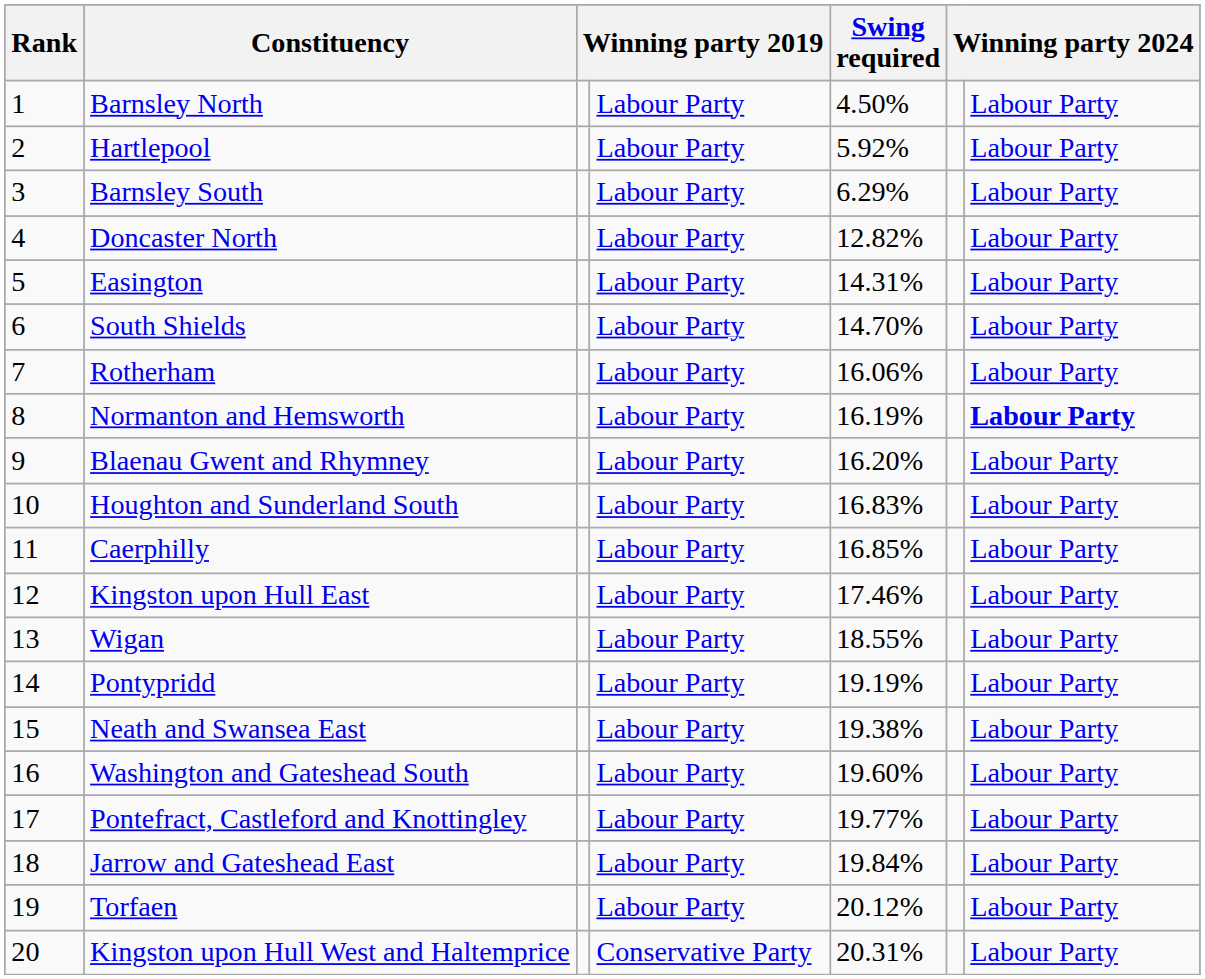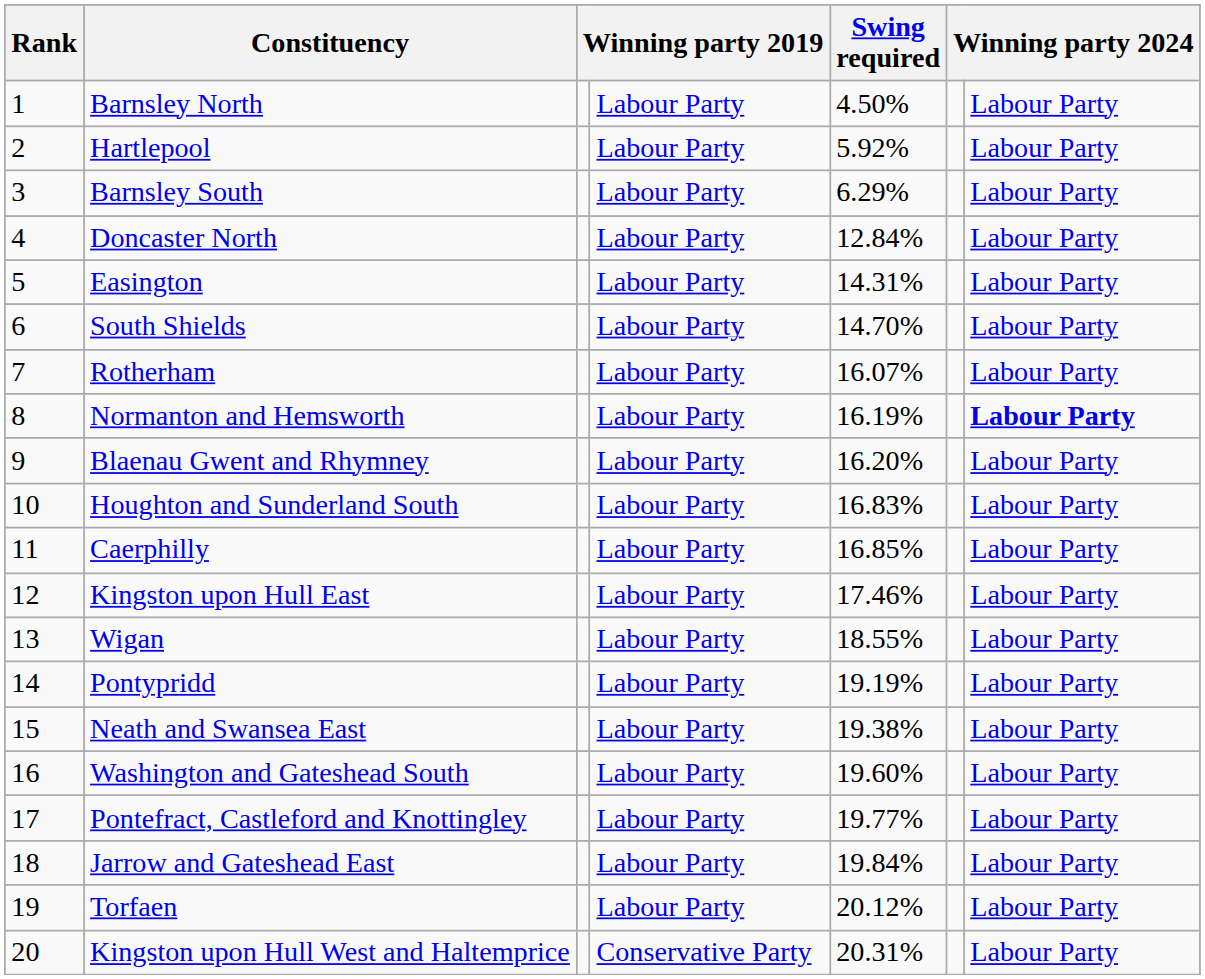(880, 237) 12.82% -> (880, 237) 12.84%
(880, 371) 16.06% -> (880, 371) 16.07%
